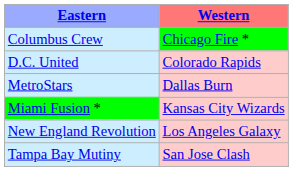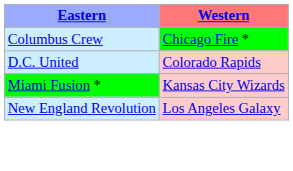- row: (40, 85)
- row: (64, 154)
